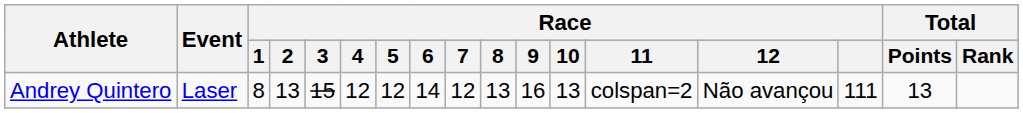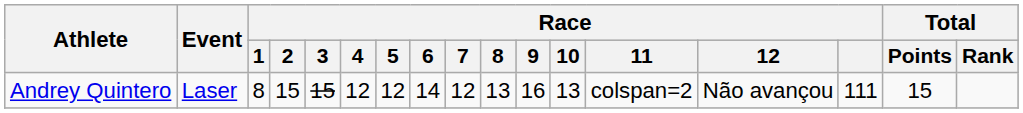(288, 91) 13 -> (288, 91) 15
(920, 91) 13 -> (920, 91) 15
